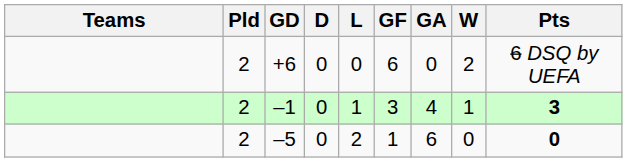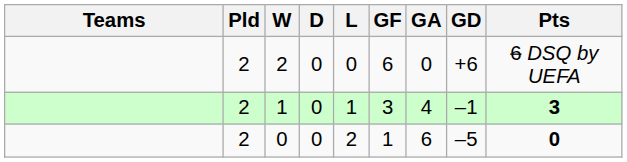columns swapped: (469, 20) <-> (284, 20)
